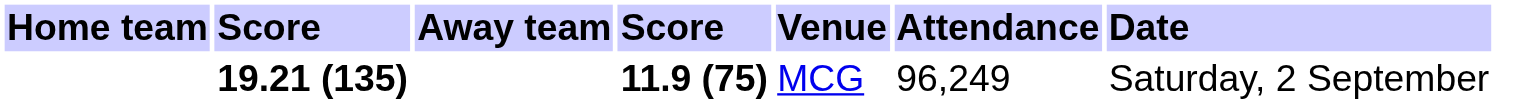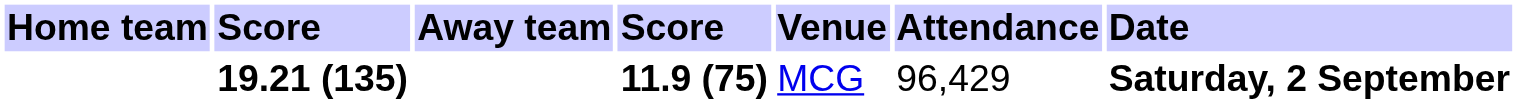(953, 78) 96,249 -> (953, 78) 96,429
(1299, 78) normal -> (1309, 78) bold
